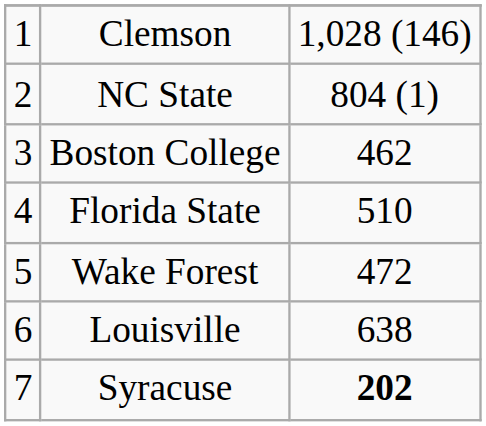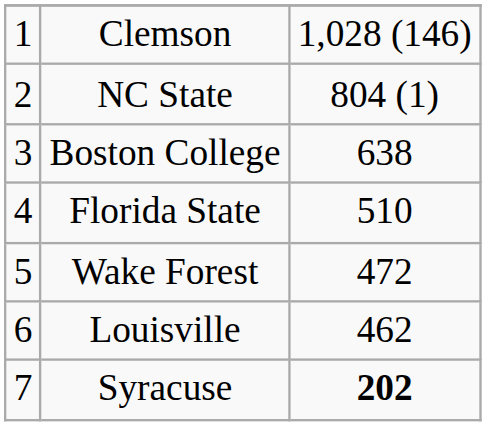(385, 152) 462 -> (385, 152) 638
(385, 329) 638 -> (385, 329) 462
